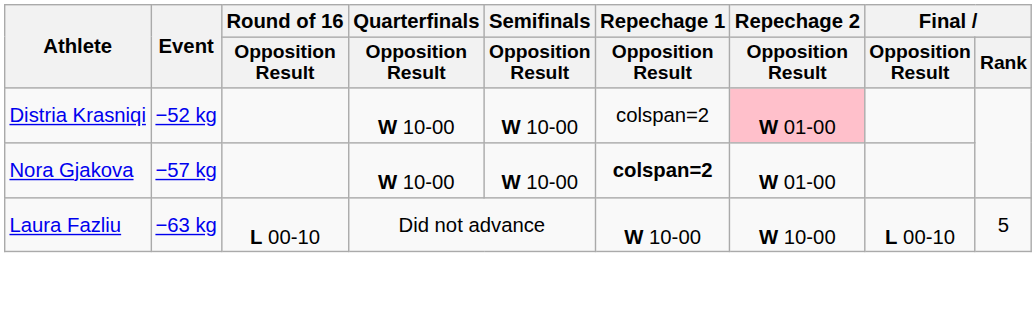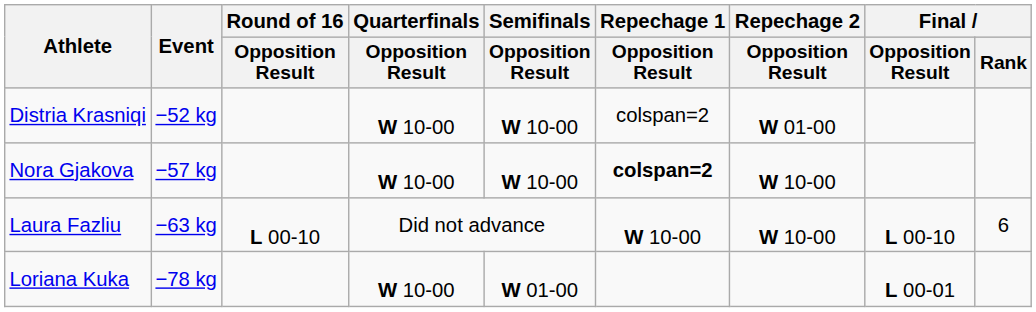(797, 127) pink background -> (797, 127) no background
(797, 182) W 01-00 -> (797, 182) W 10-00
(1004, 225) 5 -> (1004, 225) 6
+ row: (69, 280)
